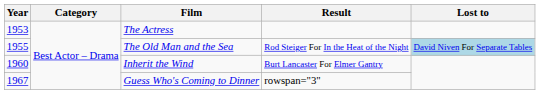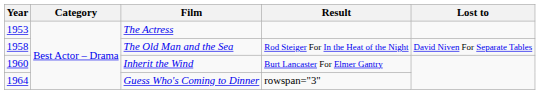(18, 47) 1955 -> (18, 47) 1958
(473, 47) lightblue background -> (473, 47) no background
(18, 81) 1967 -> (18, 81) 1964
